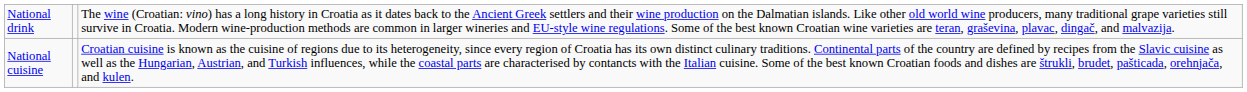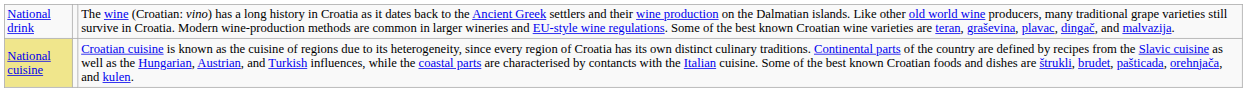(29, 63) no background -> (29, 63) khaki background
